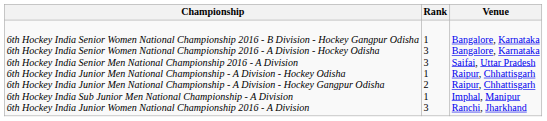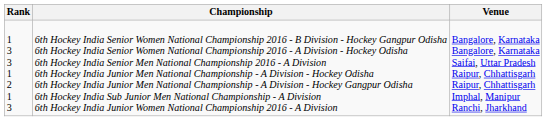columns swapped: (213, 12) <-> (435, 12)
